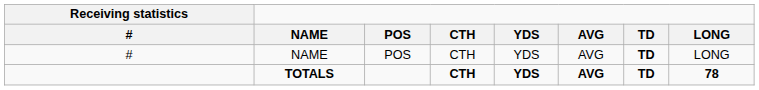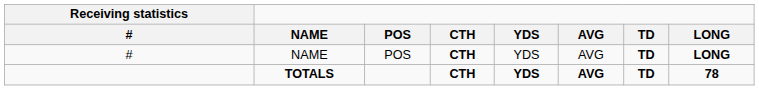(462, 54) normal -> (462, 54) bold
(712, 54) normal -> (712, 54) bold
